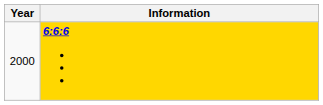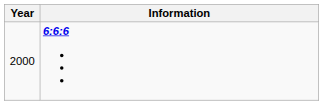(179, 55) gold background -> (179, 55) no background
